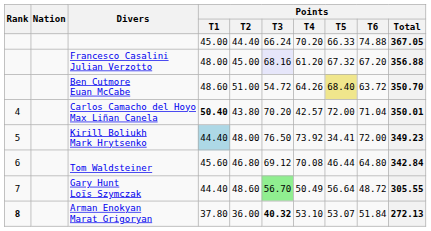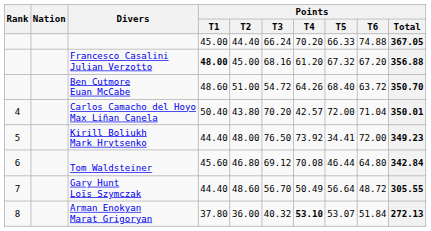(214, 62) normal -> (214, 62) bold
(277, 62) lavender background -> (277, 62) no background
(341, 87) khaki background -> (341, 87) no background
(214, 112) bold -> (214, 112) normal
(214, 138) lightblue background -> (214, 138) no background
(277, 188) lightgreen background -> (277, 188) no background
(17, 213) bold -> (17, 213) normal
(277, 213) bold -> (277, 213) normal
(309, 213) normal -> (309, 213) bold
